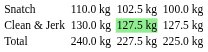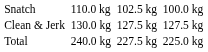(137, 25) lightgreen background -> (137, 25) no background
